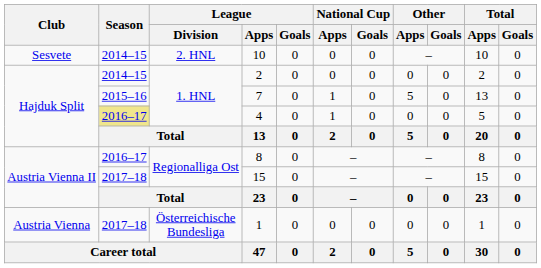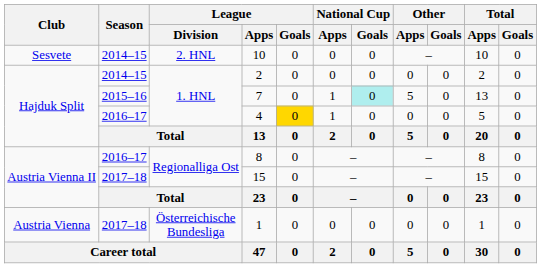(372, 95) no background -> (372, 95) paleturquoise background
(124, 116) khaki background -> (124, 116) no background
(295, 116) no background -> (295, 116) gold background
